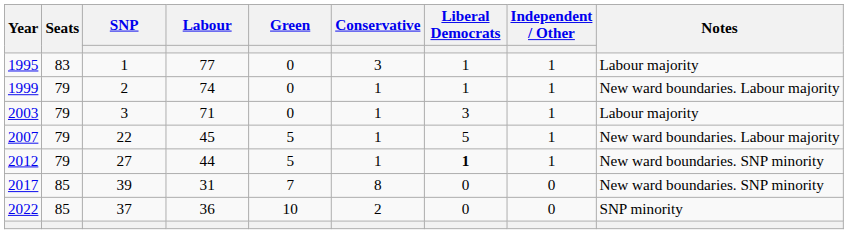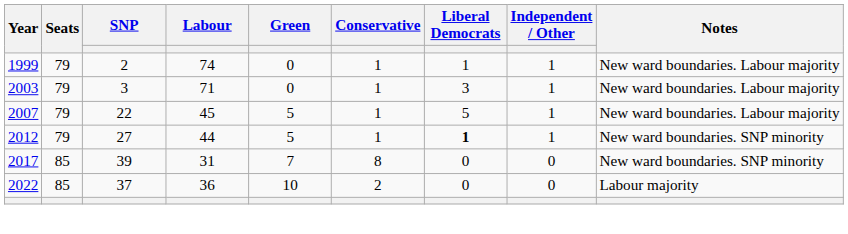- row: (23, 64)
(649, 112) Labour majority -> (720, 88) New ward boundaries. Labour majority
(641, 209) SNP minority -> (649, 185) Labour majority
